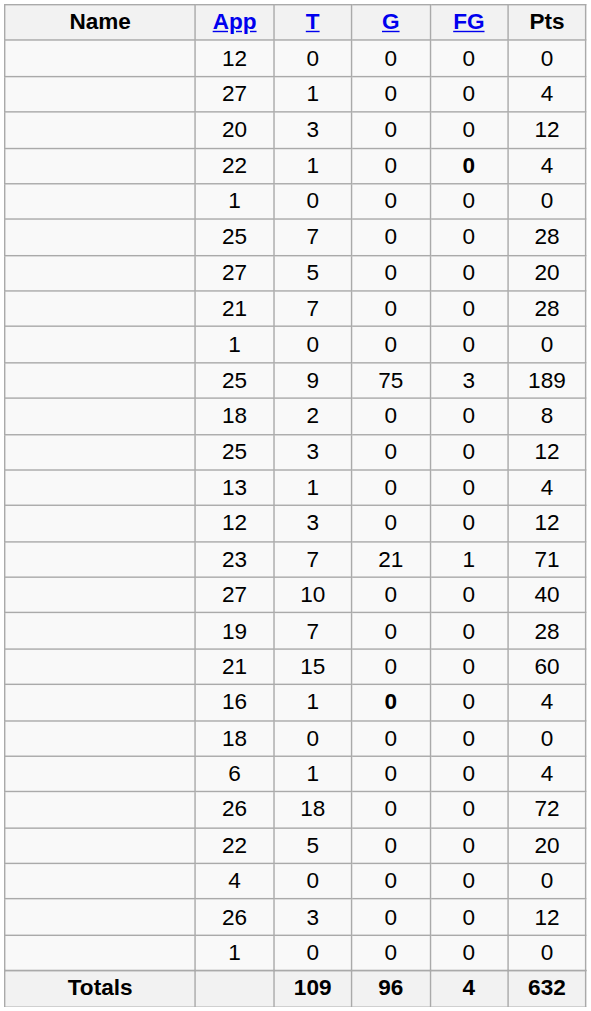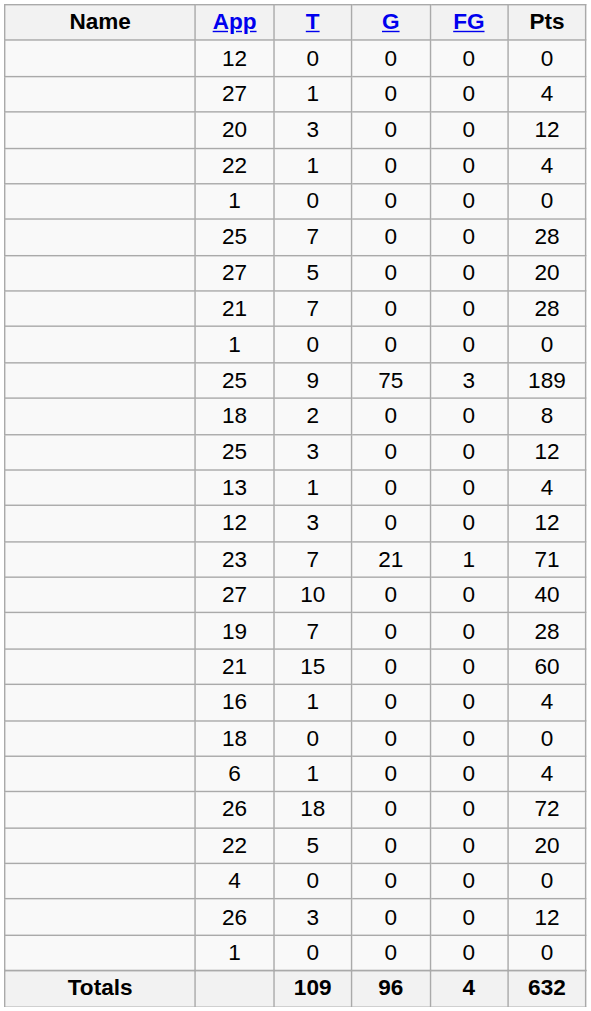(469, 165) bold -> (469, 165) normal
(391, 702) bold -> (391, 702) normal
